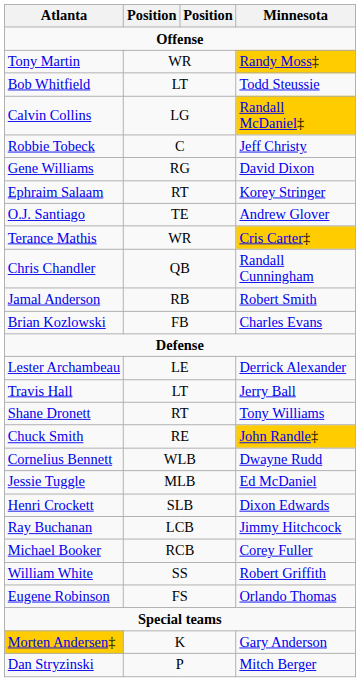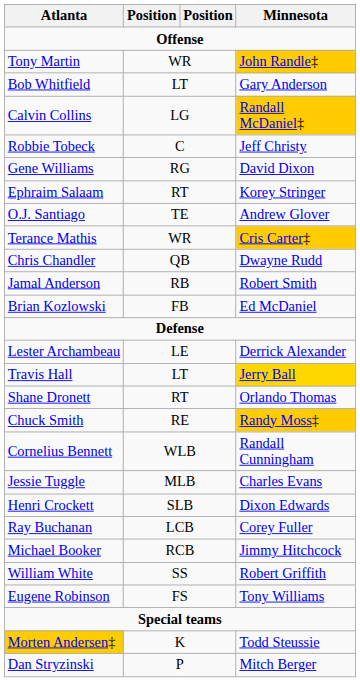(279, 61) Randy Moss‡ -> (279, 61) John Randle‡
(280, 84) Todd Steussie -> (283, 84) Gary Anderson
(277, 268) Randall Cunningham -> (281, 260) Dwayne Rudd
(281, 322) Charles Evans -> (278, 306) Ed McDaniel
(268, 390) no background -> (268, 374) gold background
(282, 413) Tony Williams -> (288, 397) Orlando Thomas
(279, 436) John Randle‡ -> (279, 420) Randy Moss‡
(281, 459) Dwayne Rudd -> (277, 451) Randall Cunningham
(278, 482) Ed McDaniel -> (281, 482) Charles Evans
(290, 527) Jimmy Hitchcock -> (276, 527) Corey Fuller
(276, 550) Corey Fuller -> (290, 550) Jimmy Hitchcock
(288, 596) Orlando Thomas -> (282, 596) Tony Williams
(283, 642) Gary Anderson -> (280, 642) Todd Steussie
